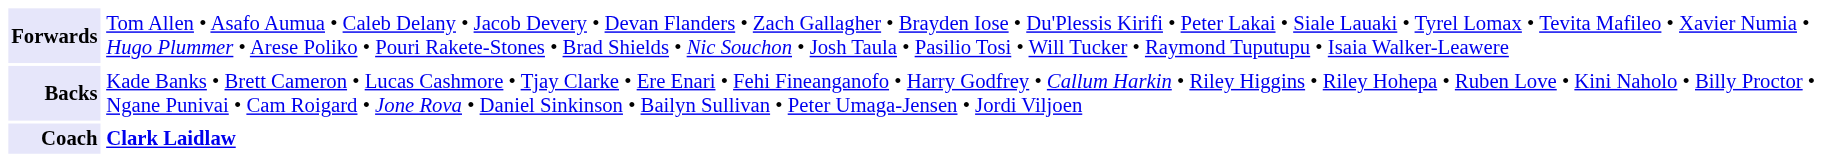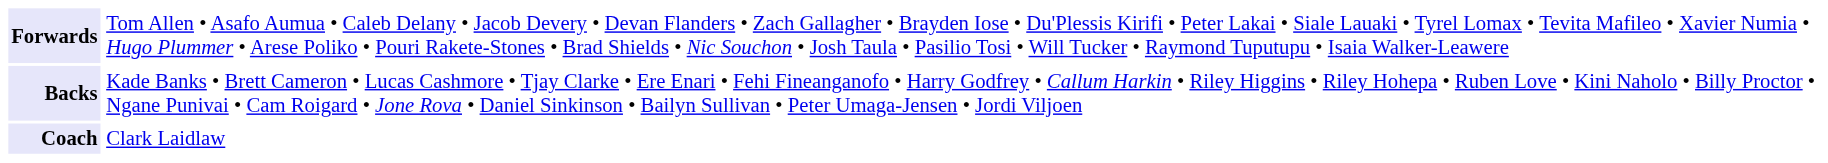(171, 138) bold -> (166, 138) normal
